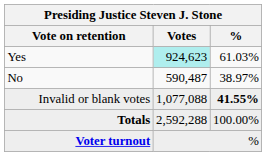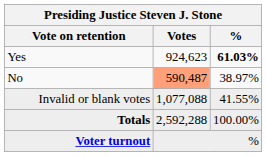(186, 57) paleturquoise background -> (186, 57) no background
(239, 57) normal -> (238, 57) bold
(186, 78) no background -> (186, 78) lightsalmon background
(238, 99) bold -> (239, 99) normal
